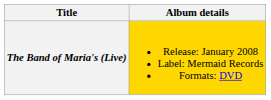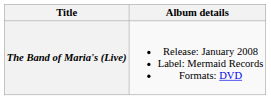(197, 64) gold background -> (197, 64) no background
